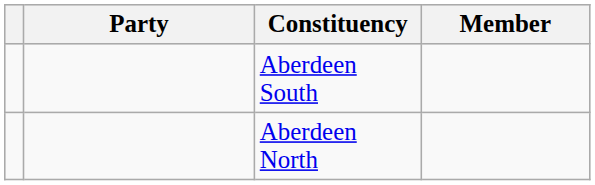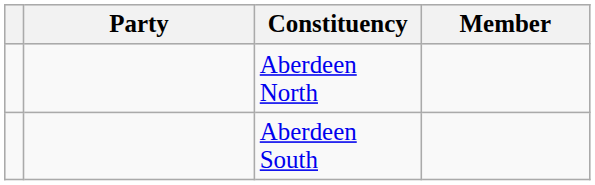rows swapped: (308, 145) <-> (308, 77)
